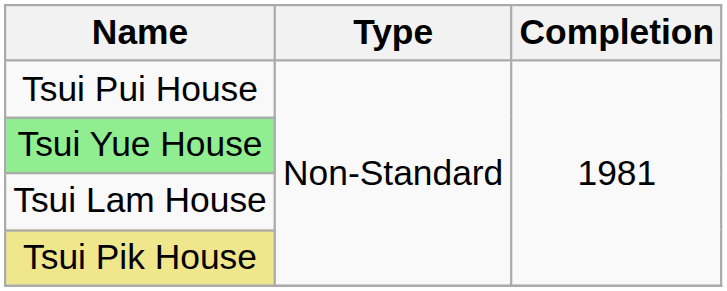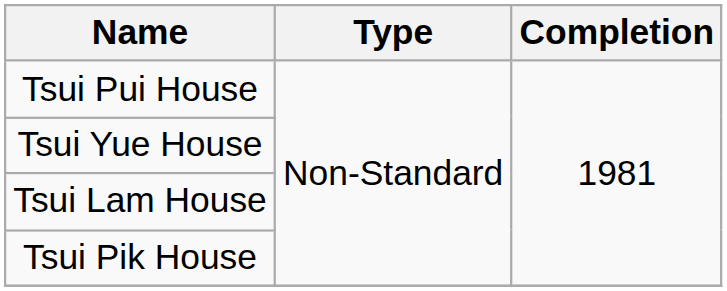(140, 144) lightgreen background -> (140, 144) no background
(140, 256) khaki background -> (140, 256) no background
